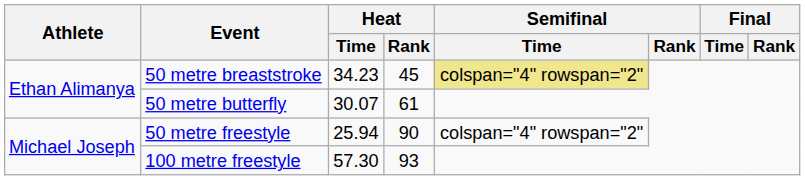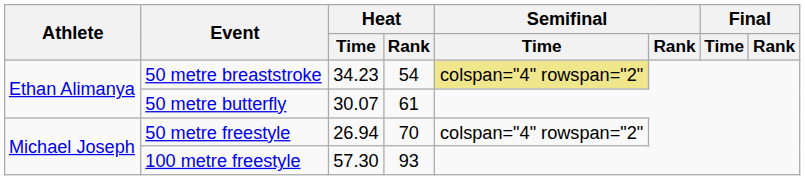(409, 75) 45 -> (409, 75) 54
(356, 132) 25.94 -> (356, 132) 26.94
(409, 132) 90 -> (409, 132) 70
